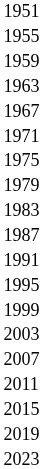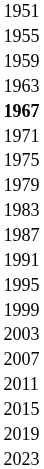(21, 110) normal -> (21, 110) bold
